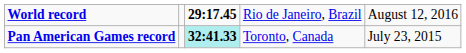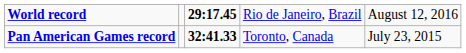(212, 36) paleturquoise background -> (212, 36) no background
